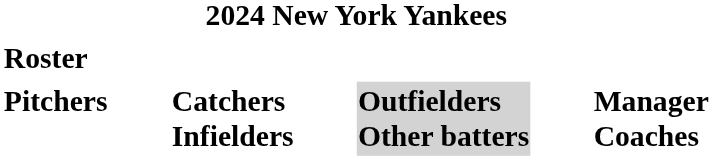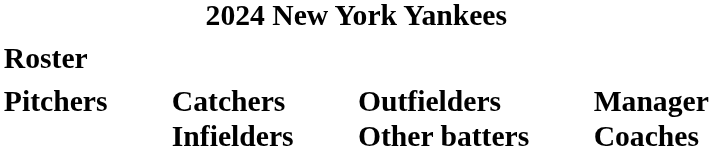(444, 118) lightgrey background -> (444, 118) no background
